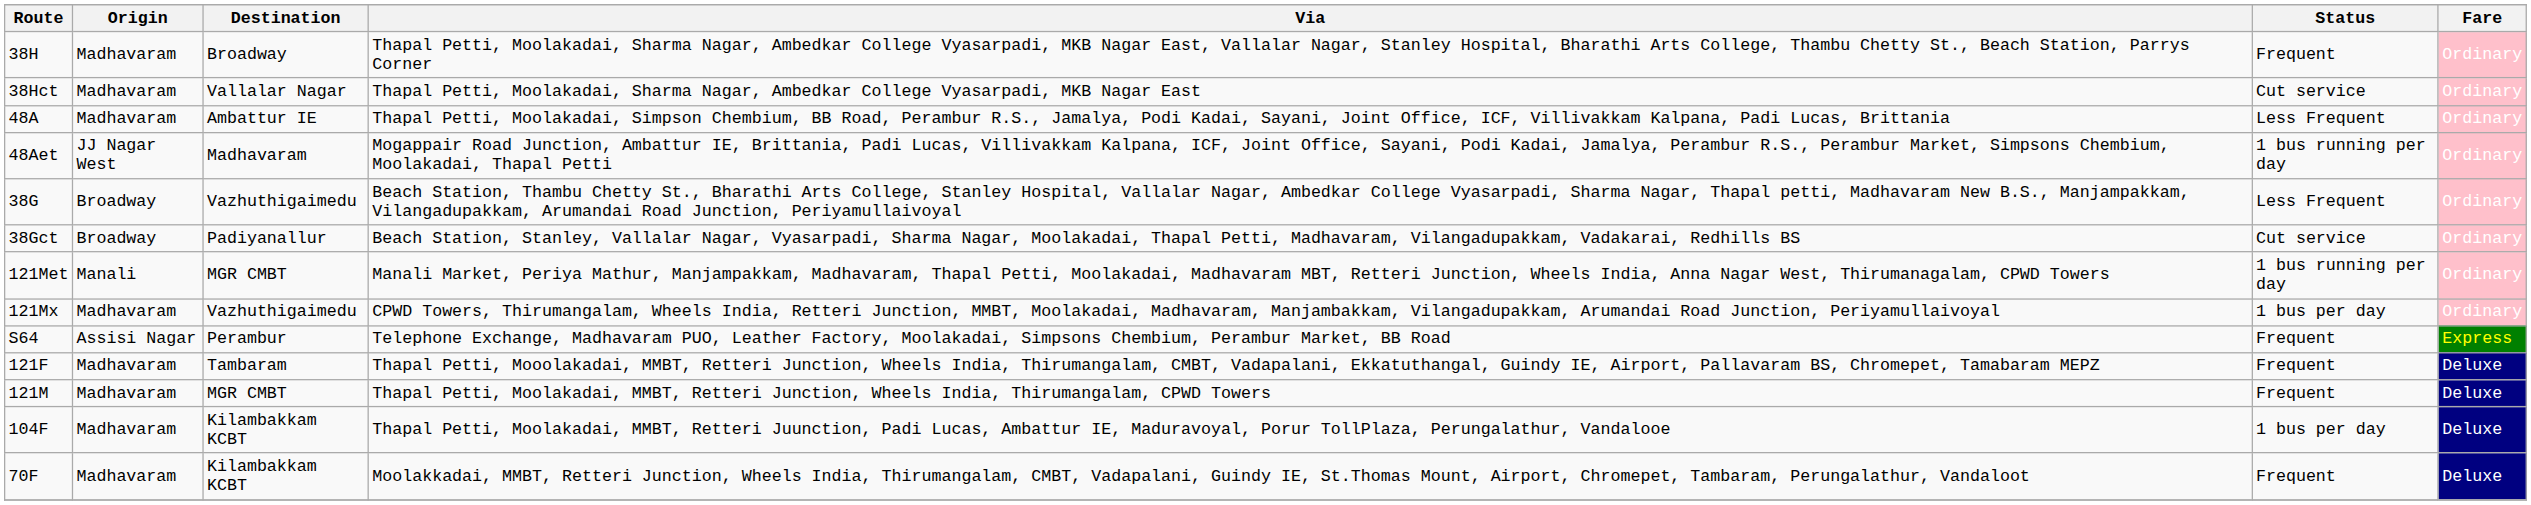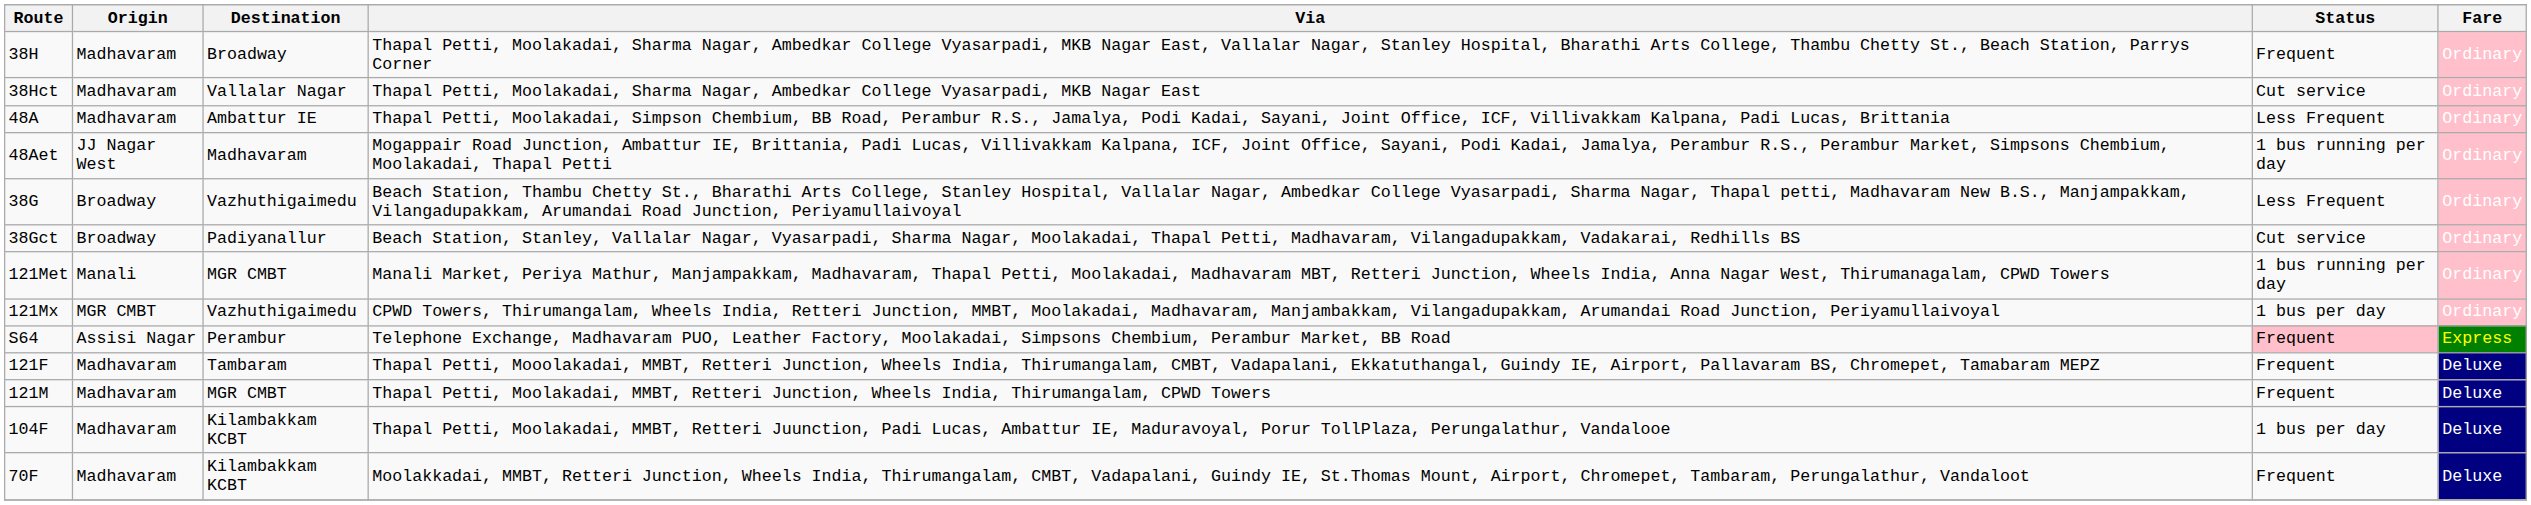(126, 312) Madhavaram -> (116, 312) MGR CMBT
(2296, 339) no background -> (2296, 339) pink background
